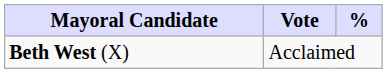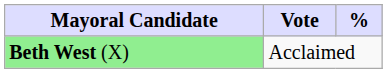(69, 52) no background -> (69, 52) lightgreen background
